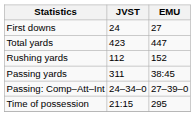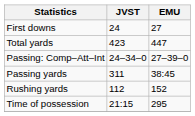rows swapped: (37, 58) <-> (56, 88)
